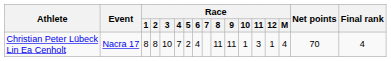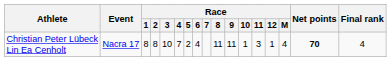(314, 45) normal -> (314, 45) bold
